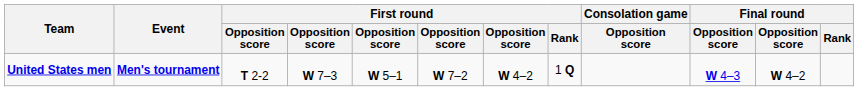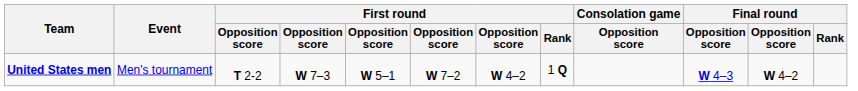(168, 70) bold -> (165, 70) normal
